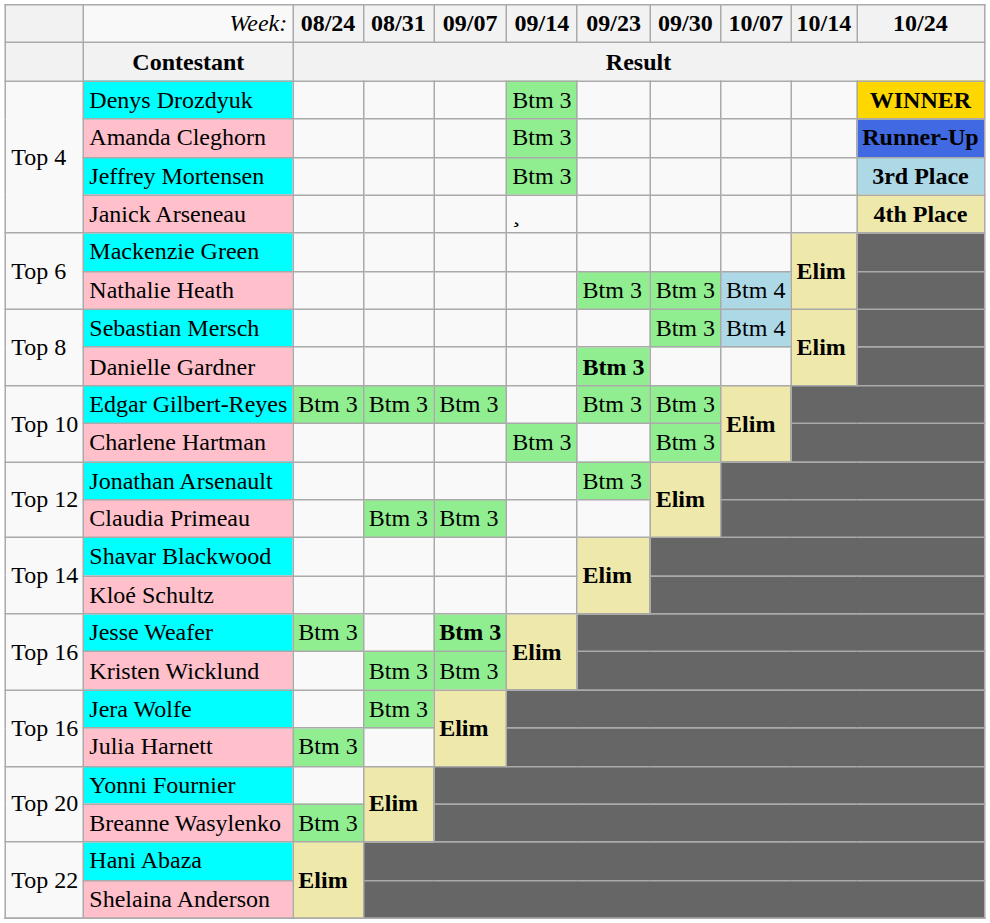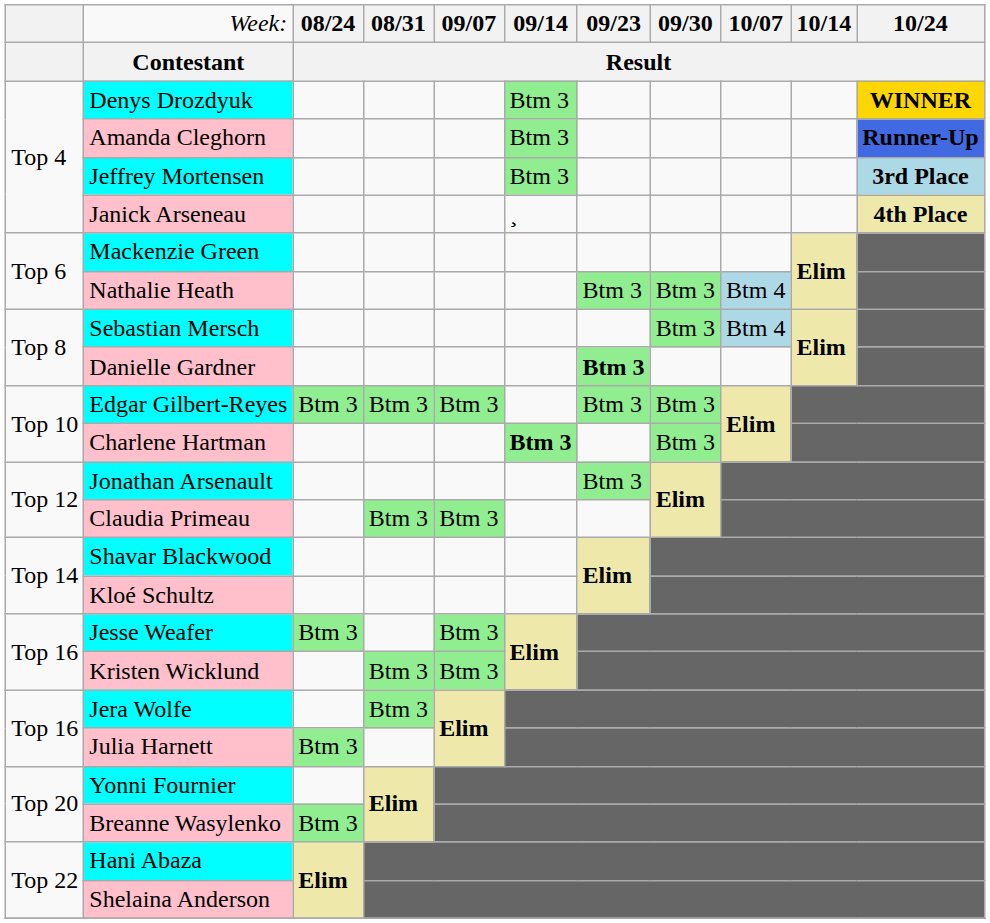(542, 442) normal -> (541, 442) bold
(470, 632) bold -> (469, 632) normal
